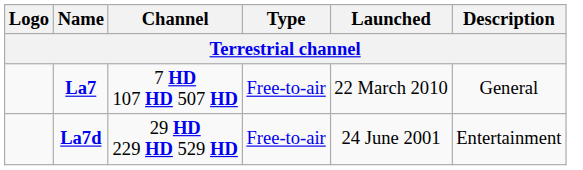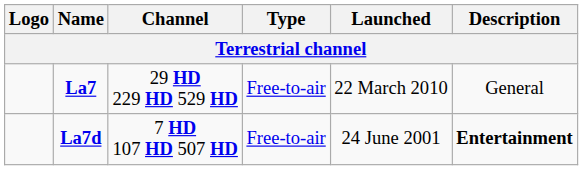(175, 88) 7 HD 107 HD 507 HD -> (175, 88) 29 HD 229 HD 529 HD
(175, 138) 29 HD 229 HD 529 HD -> (175, 138) 7 HD 107 HD 507 HD
(509, 138) normal -> (515, 138) bold
